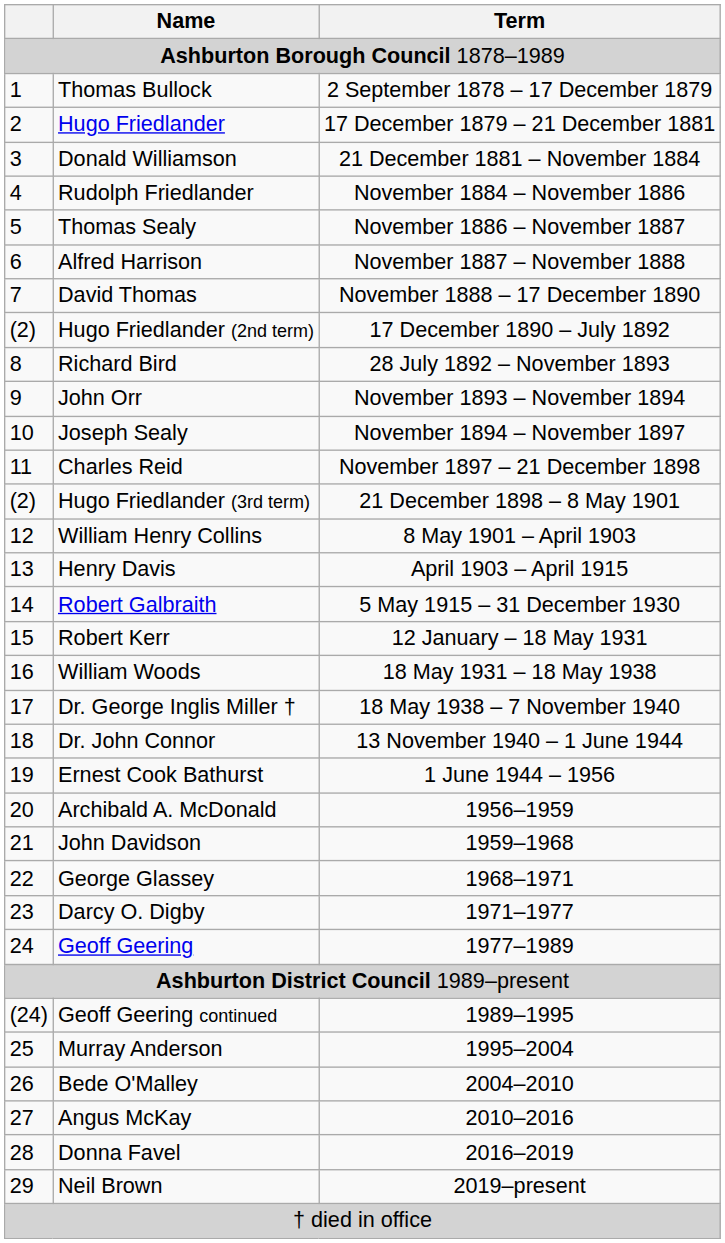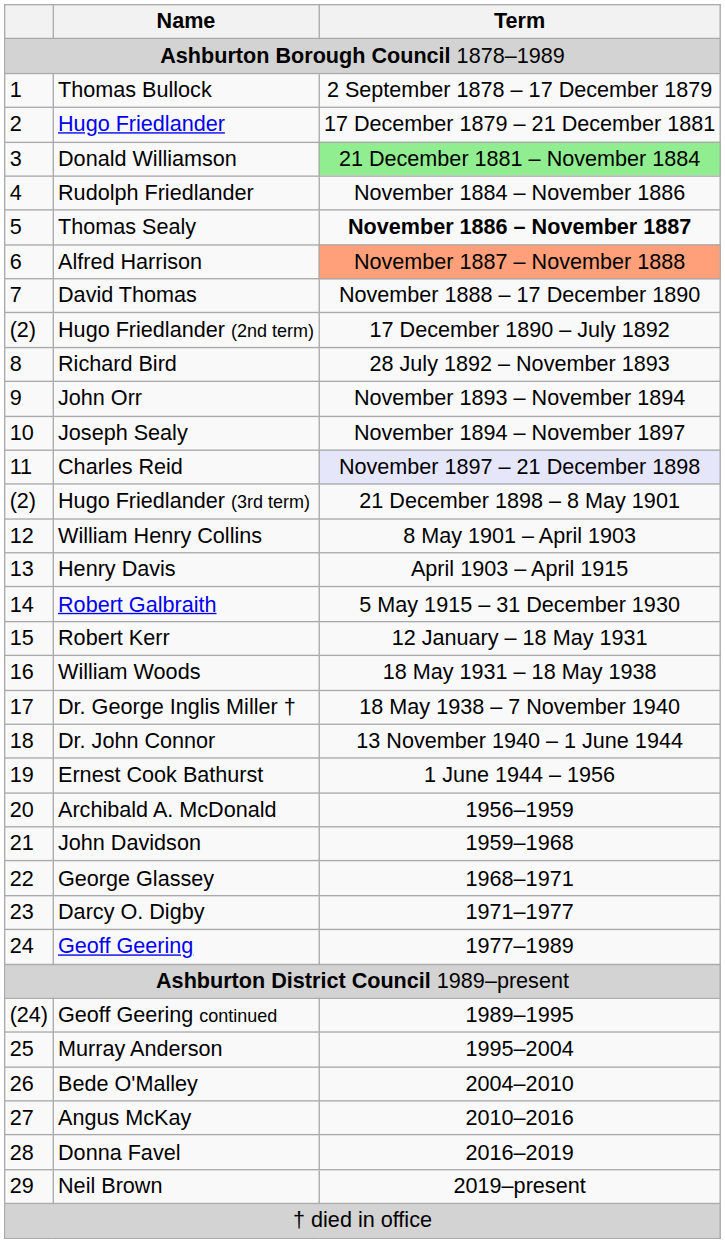(520, 158) no background -> (520, 158) lightgreen background
(520, 227) normal -> (520, 227) bold
(520, 261) no background -> (520, 261) lightsalmon background
(520, 466) no background -> (520, 466) lavender background
